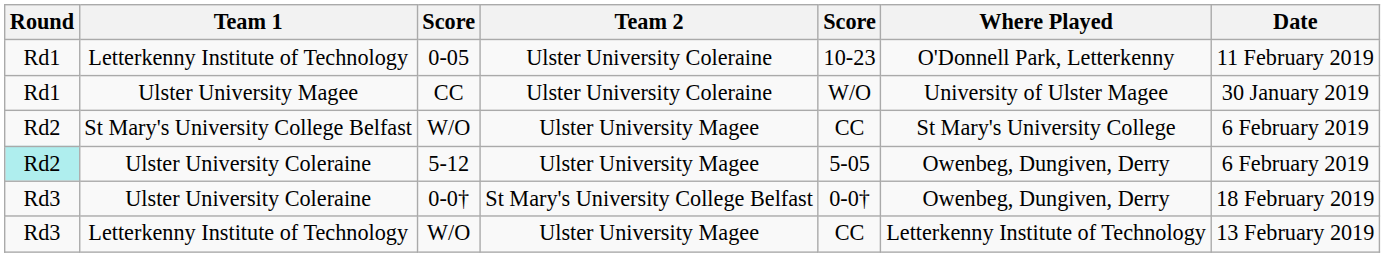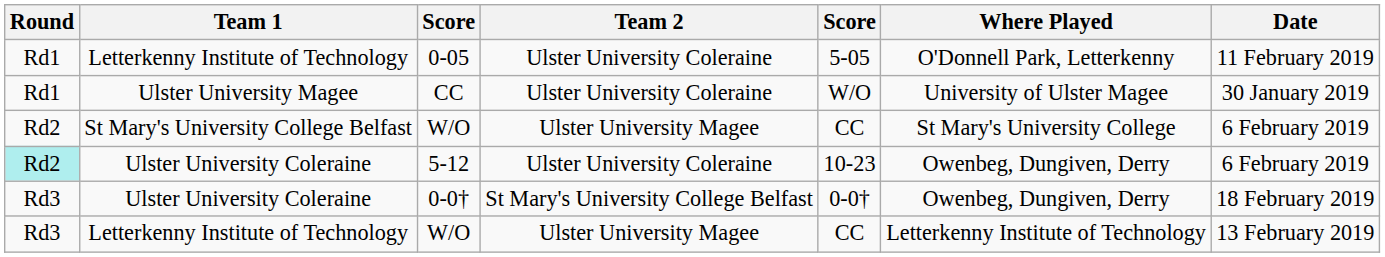(850, 57) 10-23 -> (850, 57) 5-05
(649, 163) Ulster University Magee -> (649, 163) Ulster University Coleraine
(850, 163) 5-05 -> (850, 163) 10-23
